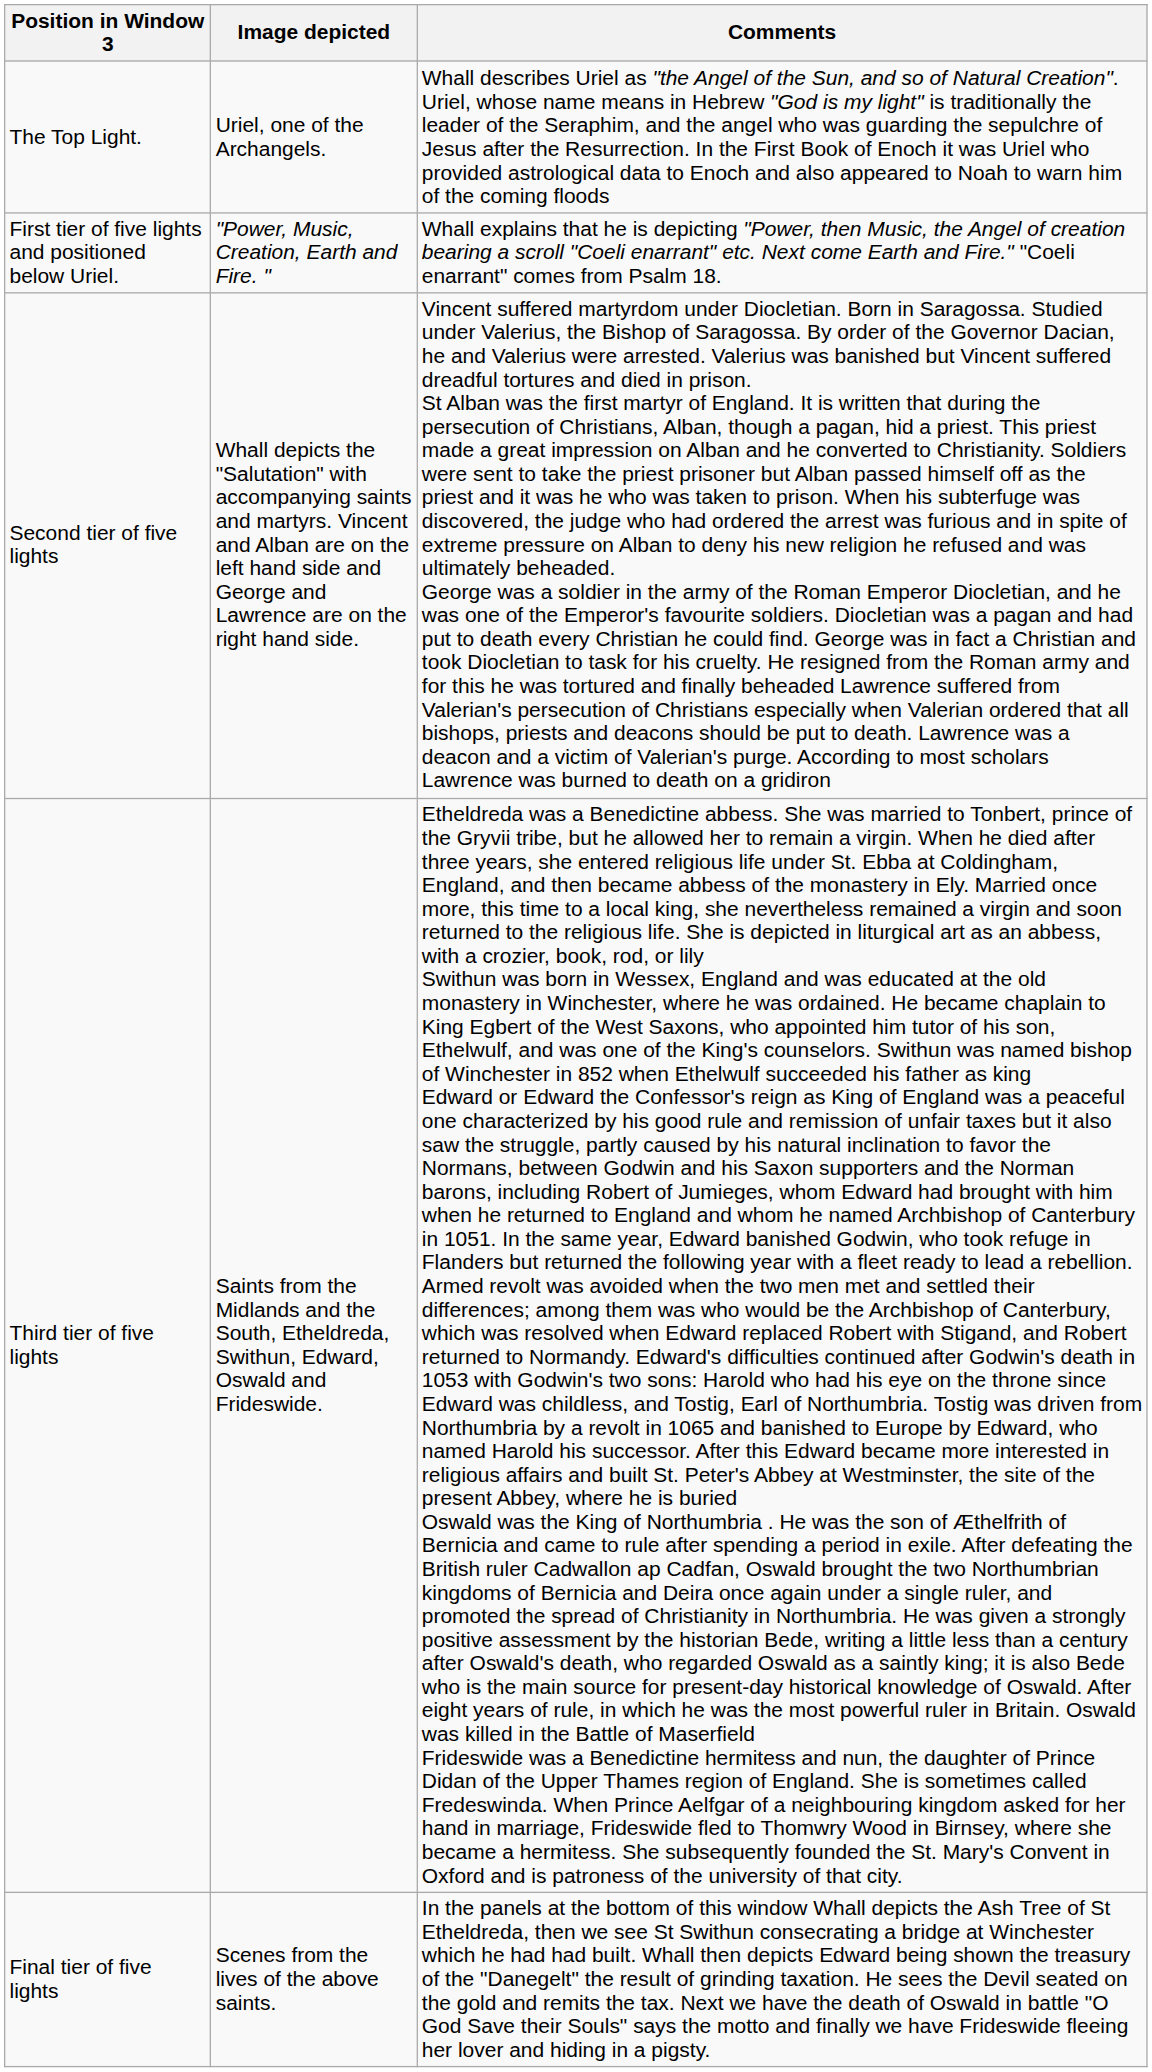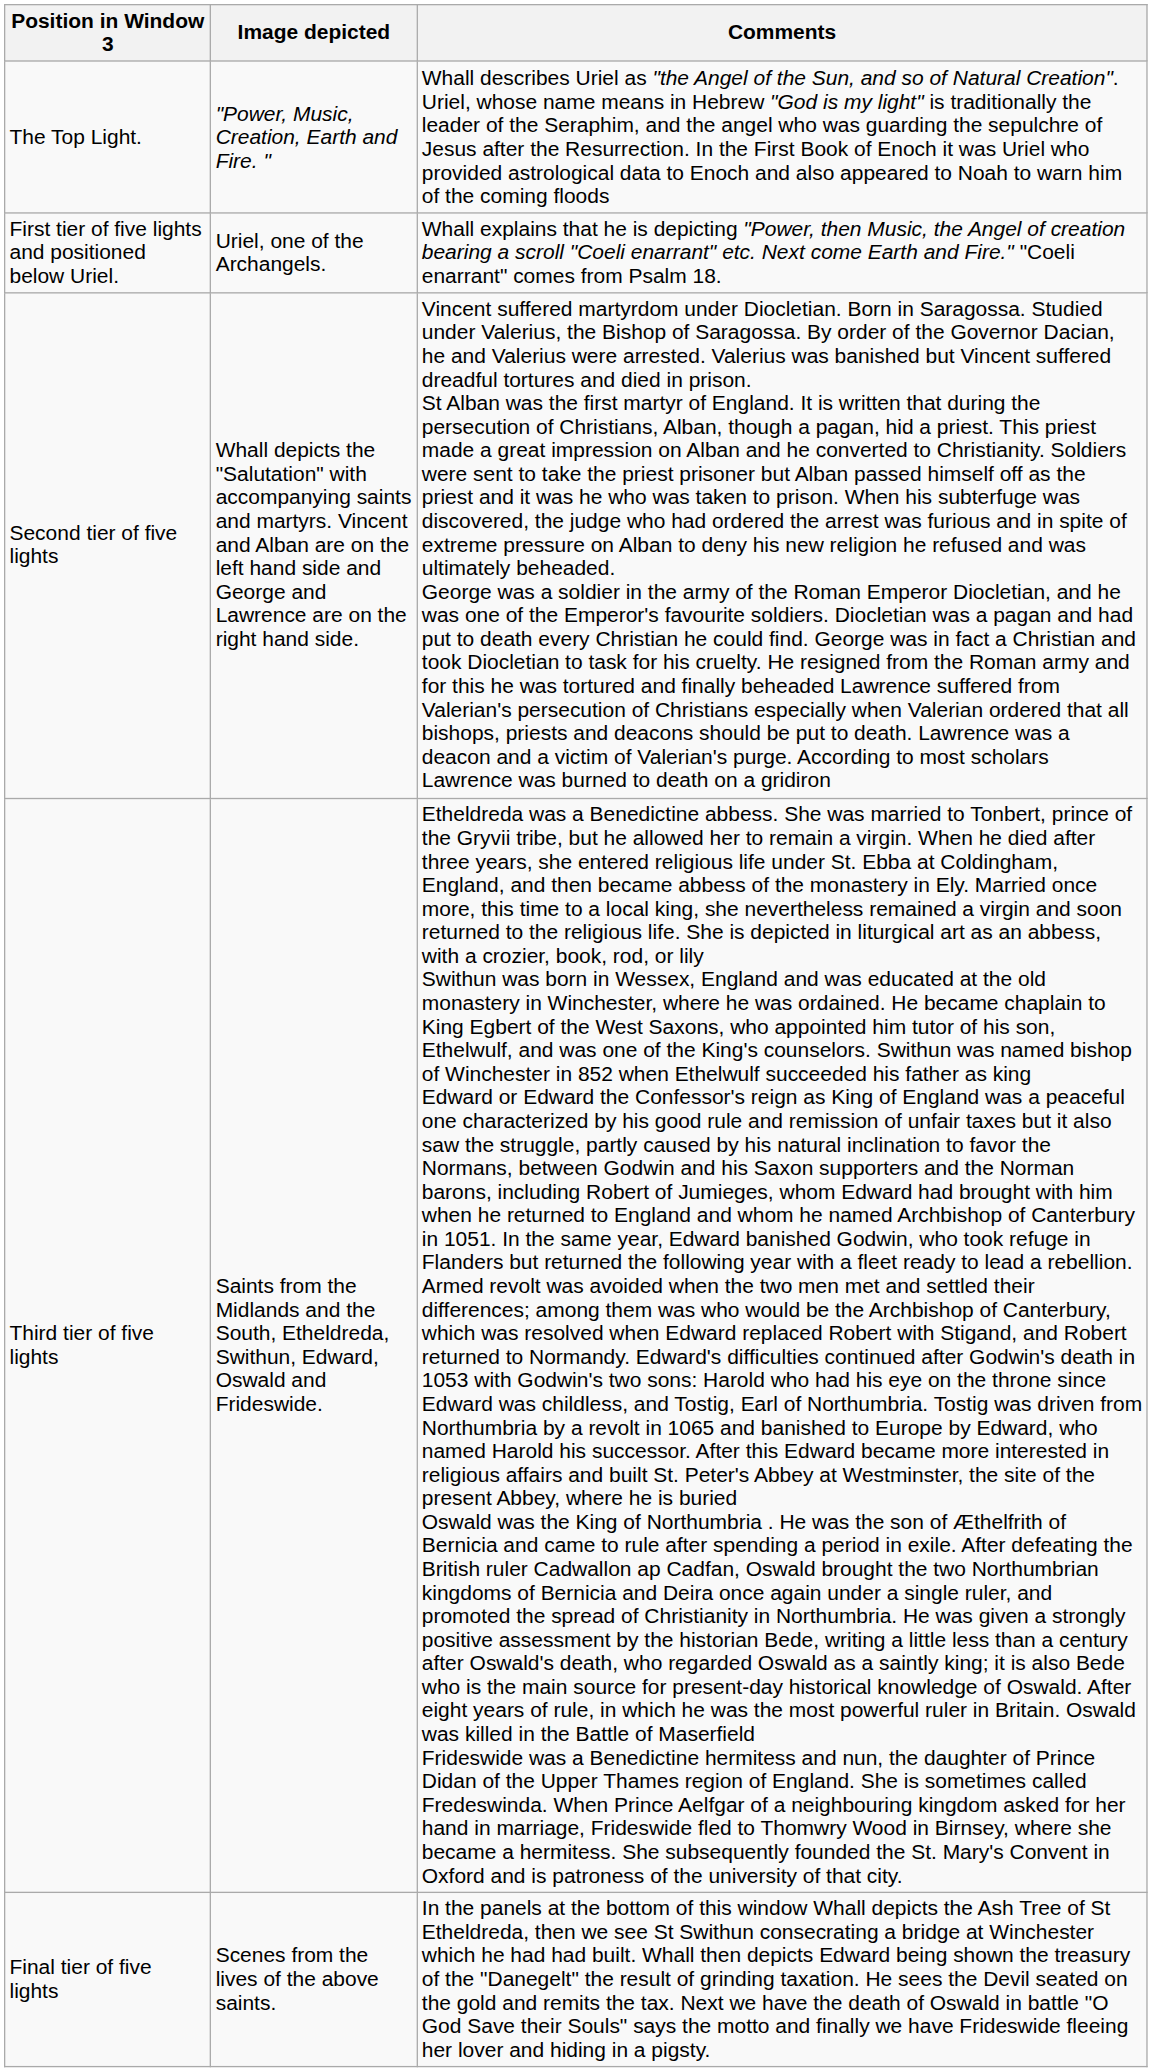(290, 136) Uriel, one of the Archangels. -> (307, 136) "Power, Music, Creation, Earth and Fire. "
(307, 252) "Power, Music, Creation, Earth and Fire. " -> (290, 252) Uriel, one of the Archangels.
